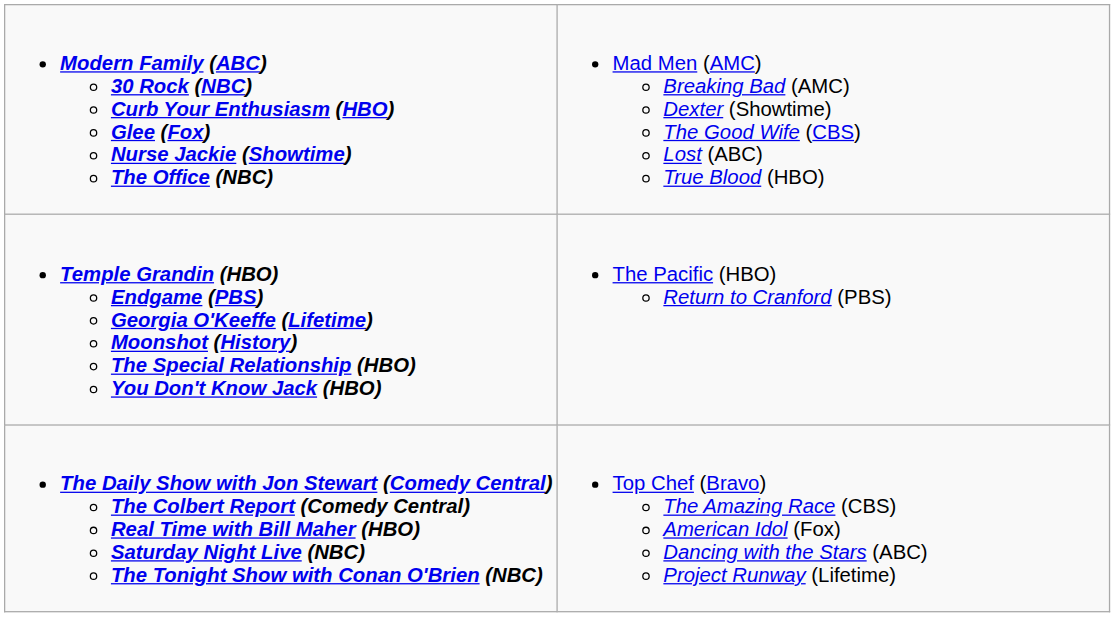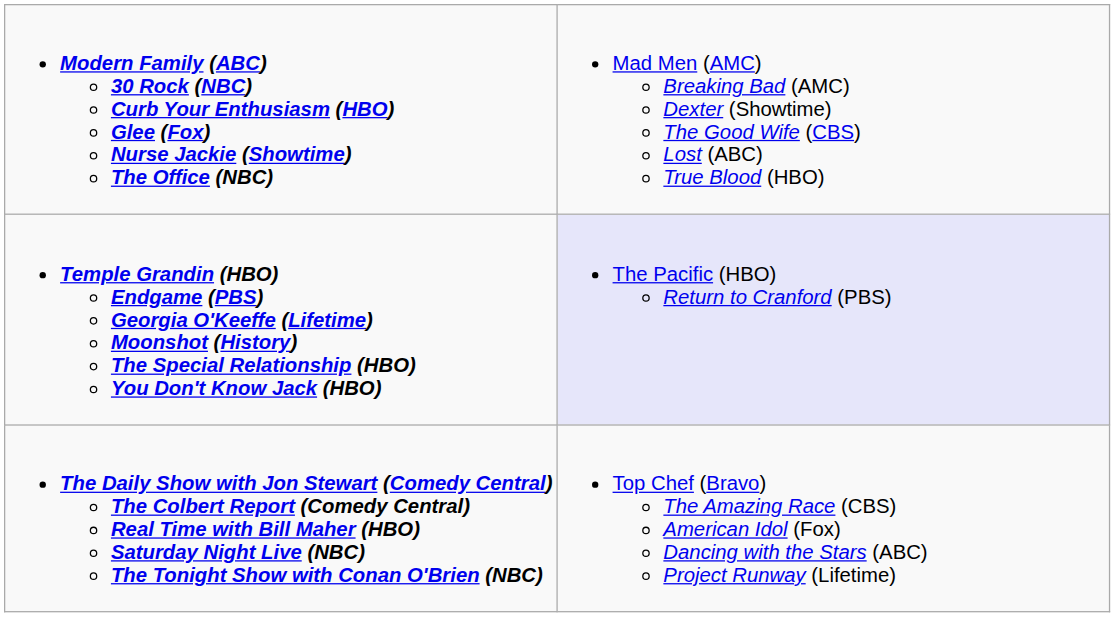(833, 285) no background -> (833, 285) lavender background
